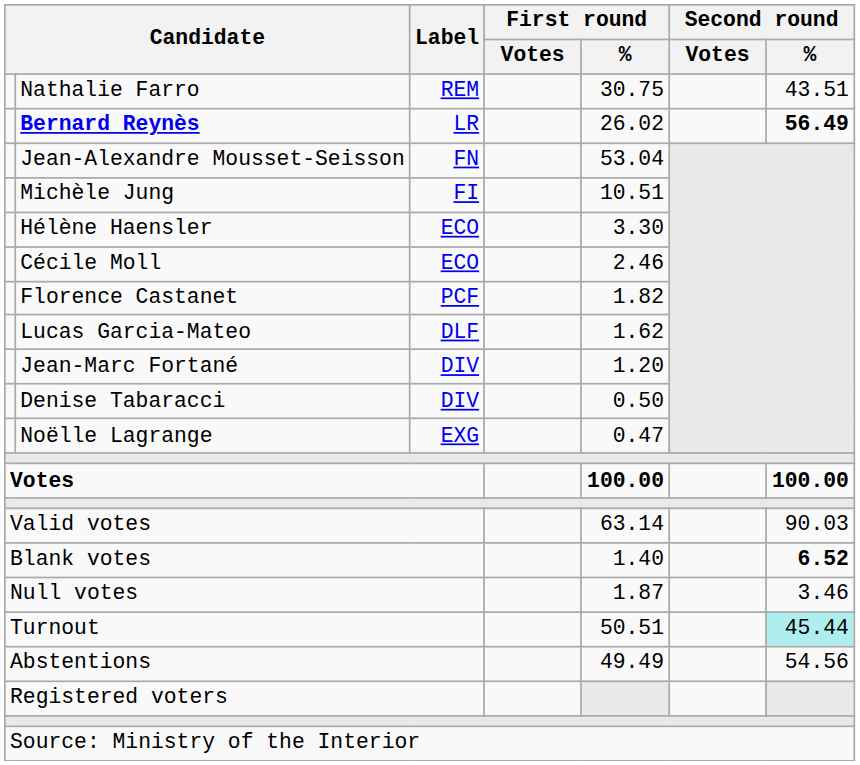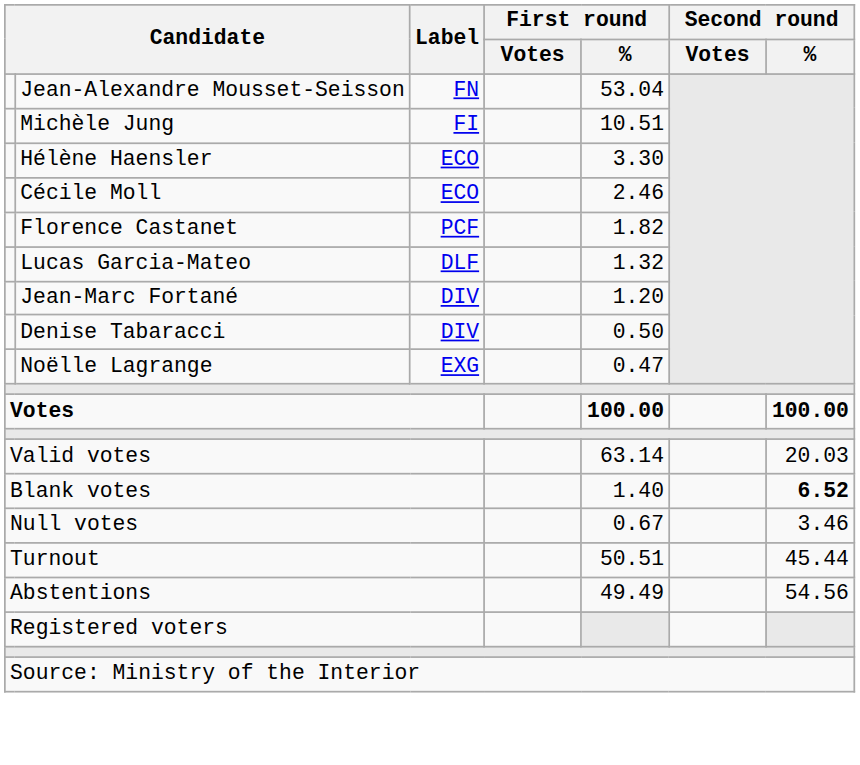- row: (110, 91)
- row: (110, 126)
(638, 333) 1.62 -> (638, 264) 1.32
(817, 526) 90.03 -> (817, 457) 20.03
(638, 595) 1.87 -> (638, 526) 0.67
(817, 629) paleturquoise background -> (817, 560) no background
